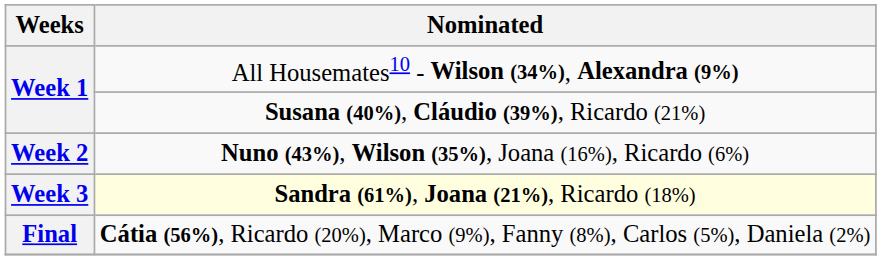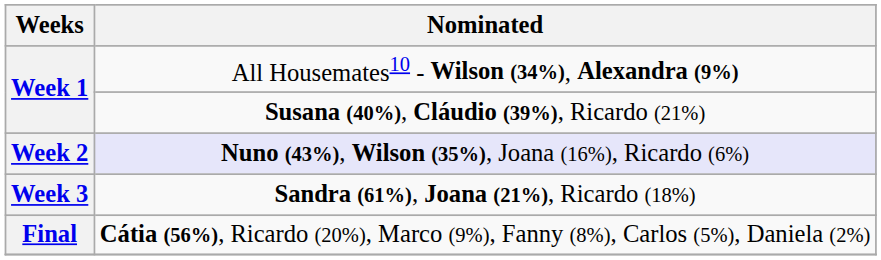(485, 153) no background -> (485, 153) lavender background
(485, 194) lightyellow background -> (485, 194) no background
